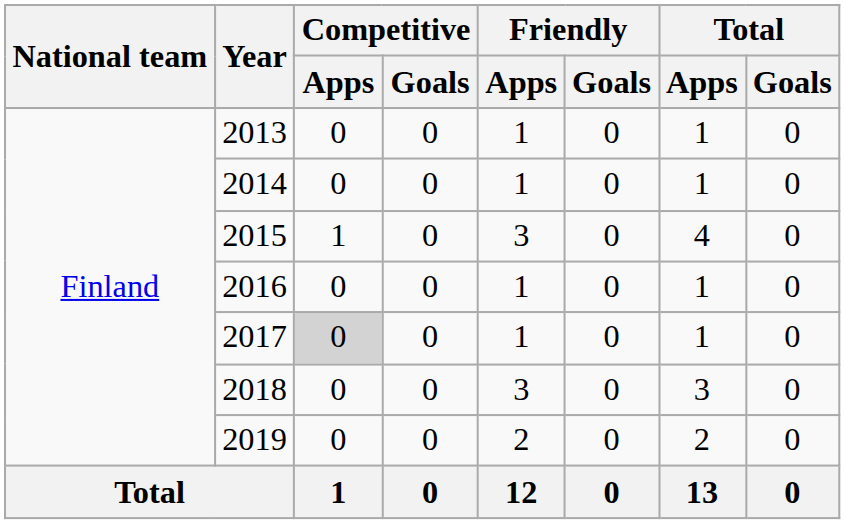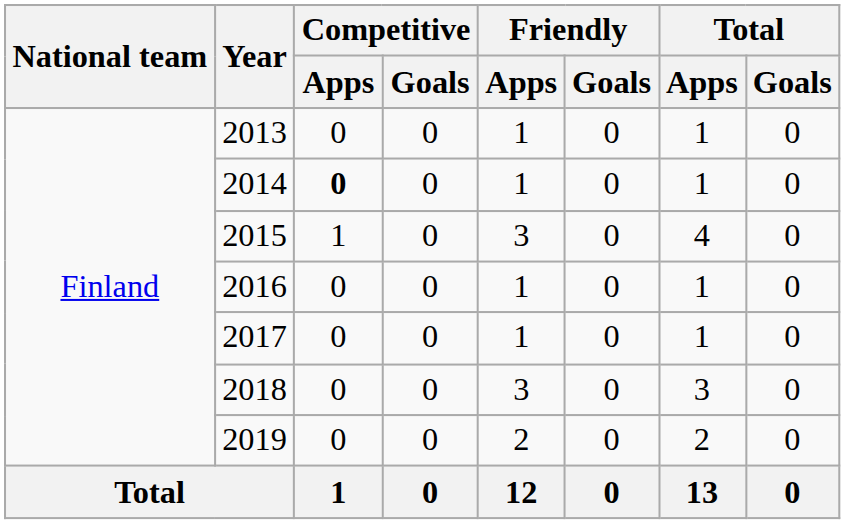(338, 183) normal -> (338, 183) bold
(338, 337) lightgrey background -> (338, 337) no background
